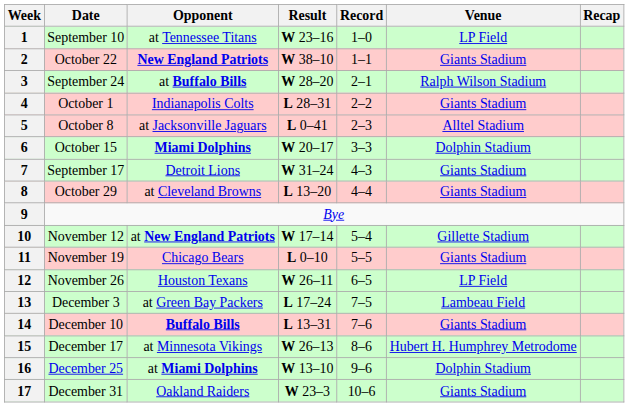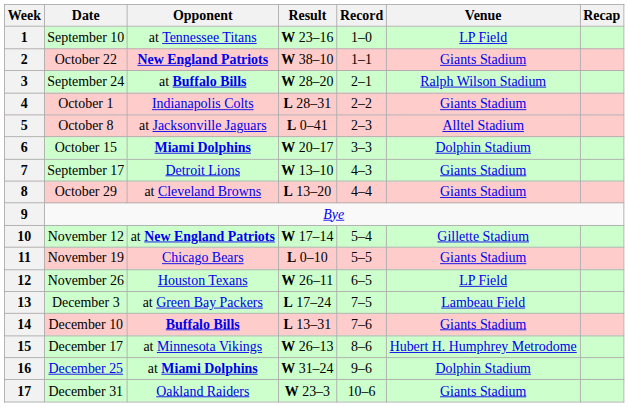(307, 170) W 31–24 -> (307, 170) W 13–10
(307, 368) W 13–10 -> (307, 368) W 31–24
